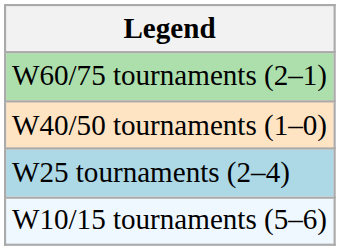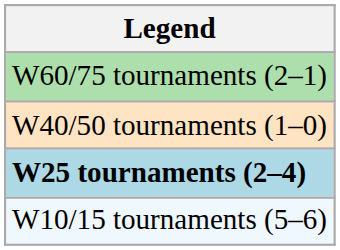(151, 172) normal -> (159, 172) bold
